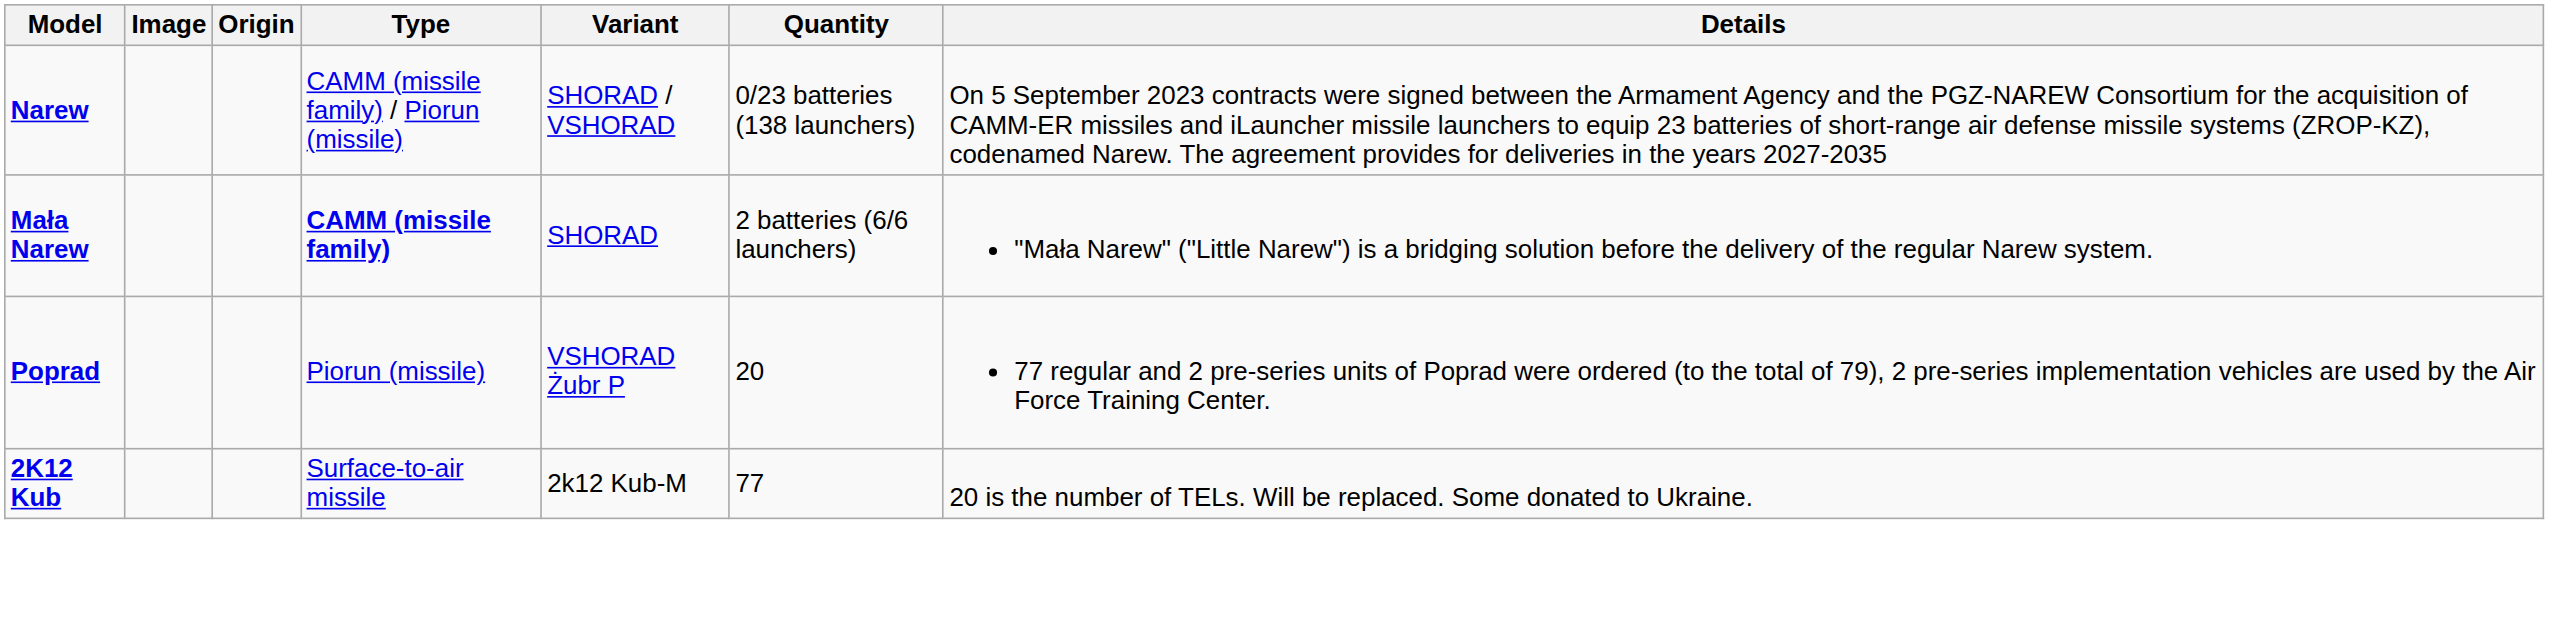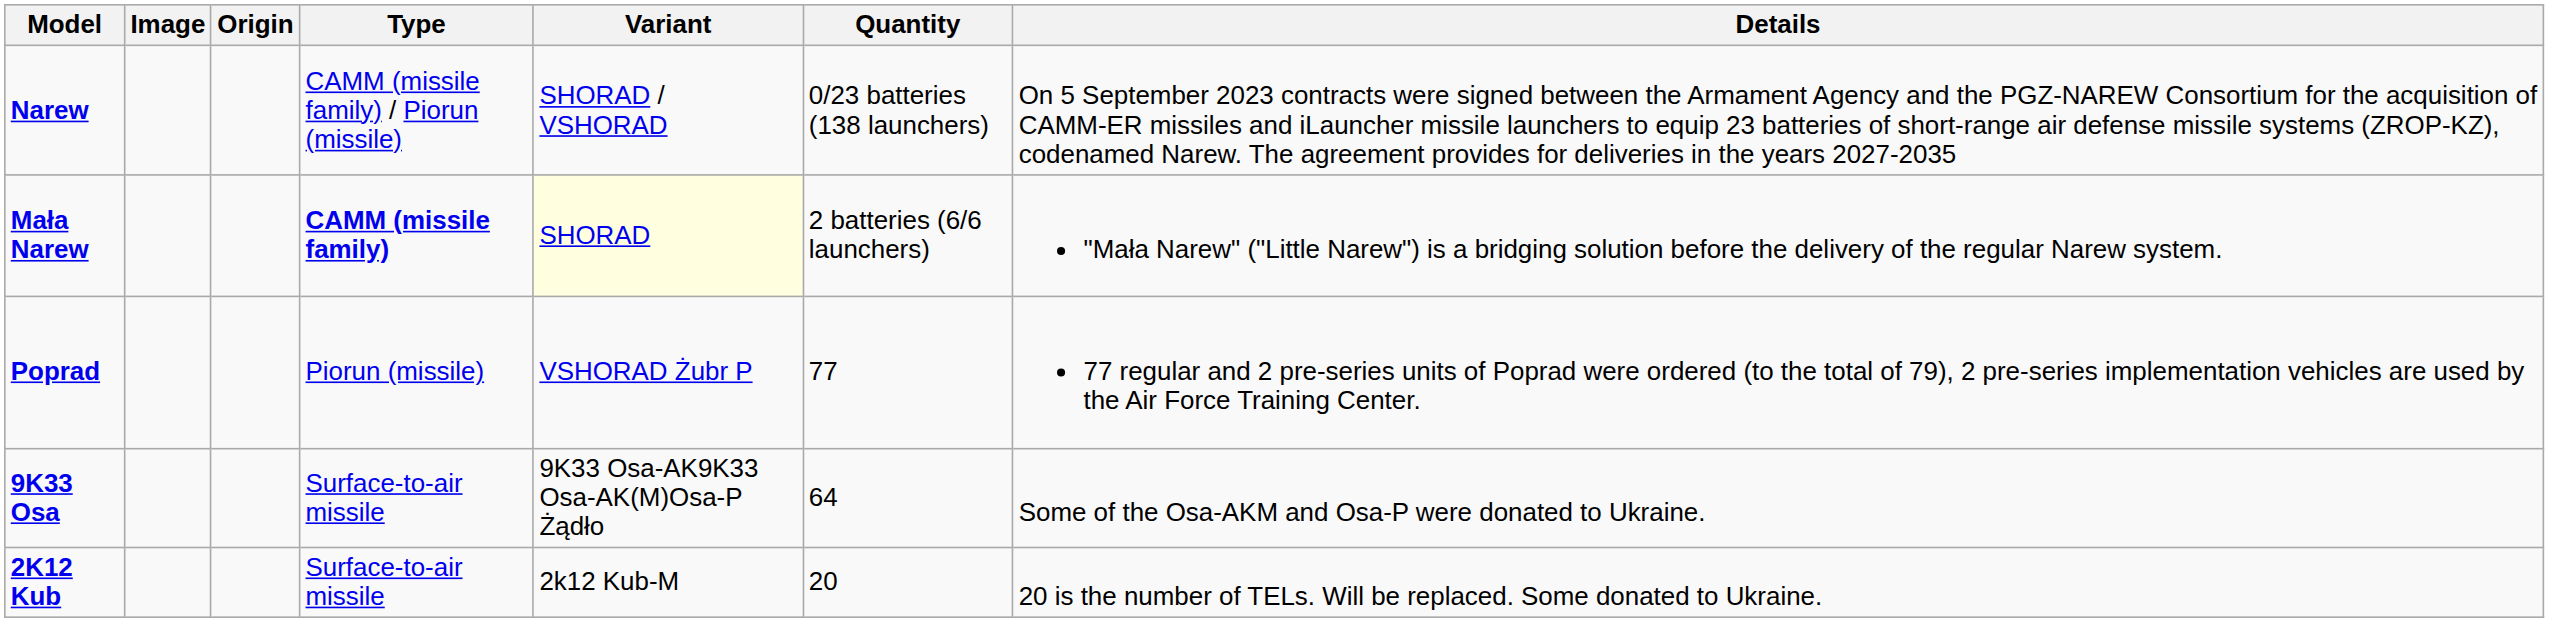(603, 235) no background -> (595, 235) lightyellow background
(750, 371) 20 -> (823, 371) 77
+ row: (42, 497)
(750, 482) 77 -> (823, 582) 20
